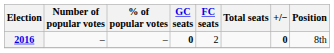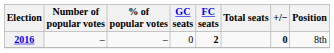(191, 39) bold -> (191, 39) normal
(216, 39) normal -> (216, 39) bold
